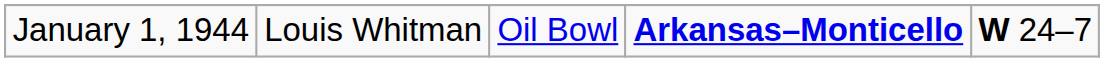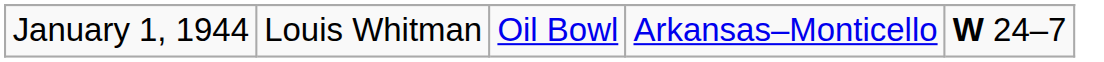(798, 30) bold -> (786, 30) normal
